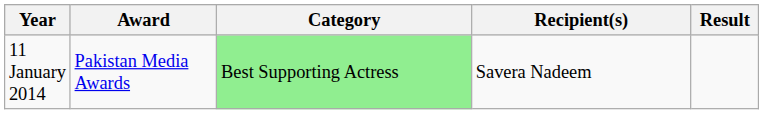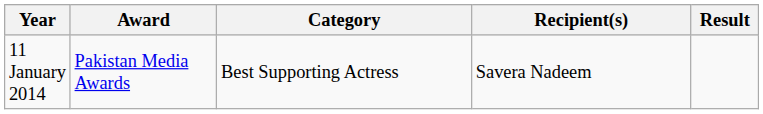(310, 71) lightgreen background -> (310, 71) no background
